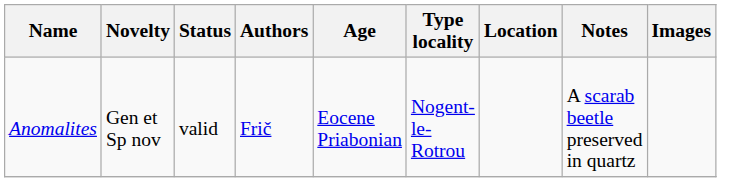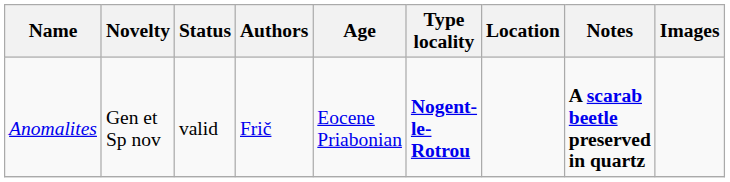(443, 127) normal -> (444, 127) bold
(605, 127) normal -> (610, 127) bold
